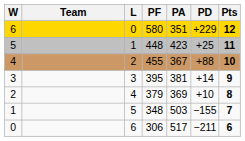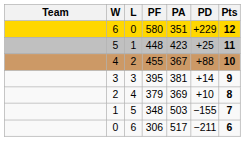columns swapped: (73, 12) <-> (13, 12)
